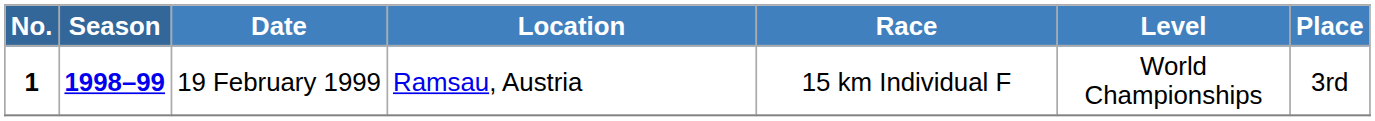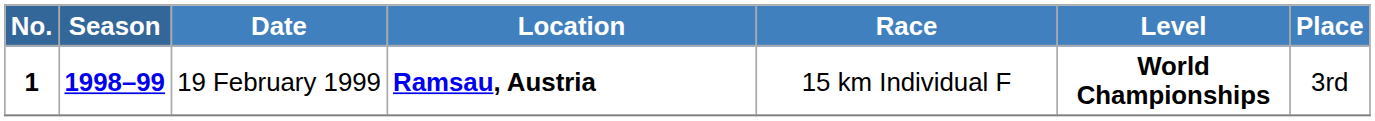(488, 81) normal -> (494, 81) bold
(1174, 81) normal -> (1174, 81) bold
